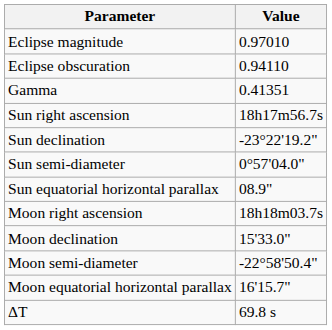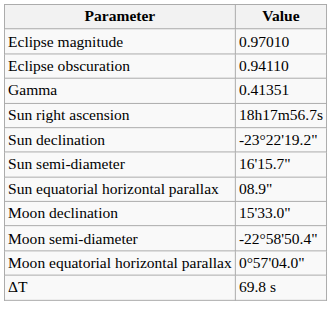(272, 164) 0°57'04.0" -> (265, 164) 16'15.7"
- row: (75, 213)
(265, 287) 16'15.7" -> (272, 262) 0°57'04.0"
